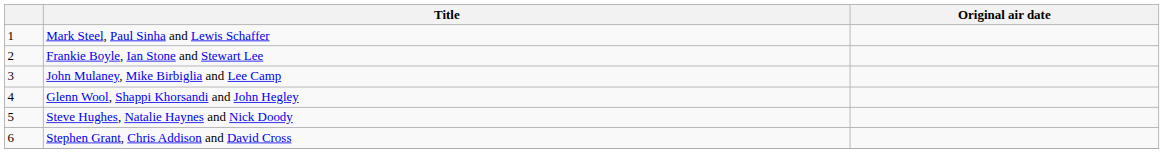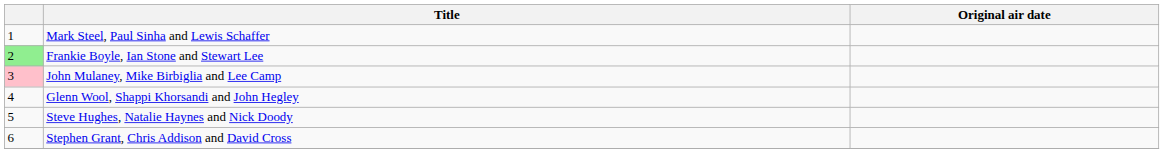(11, 55) no background -> (11, 55) lightgreen background
(11, 76) no background -> (11, 76) pink background
